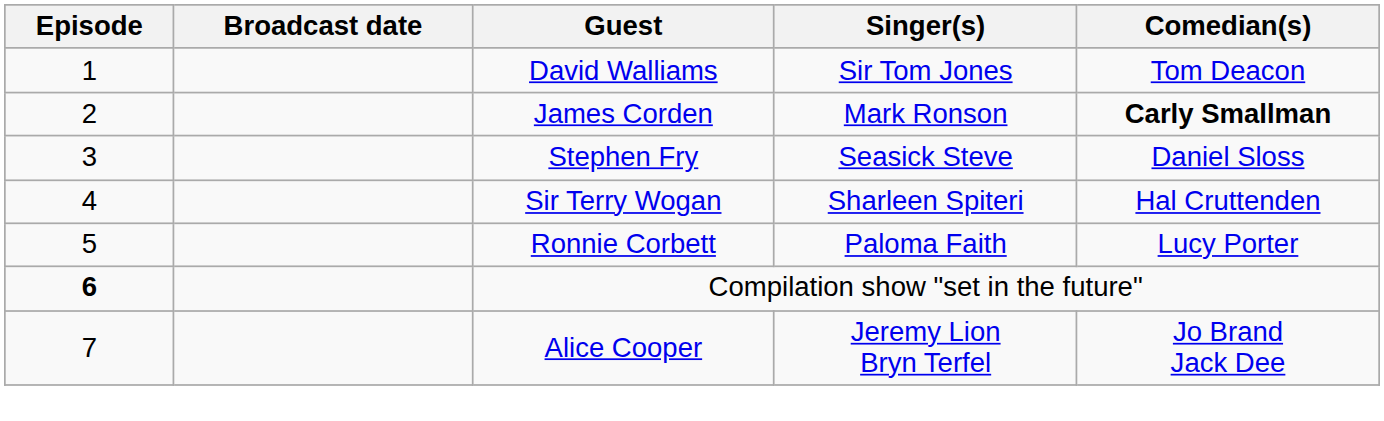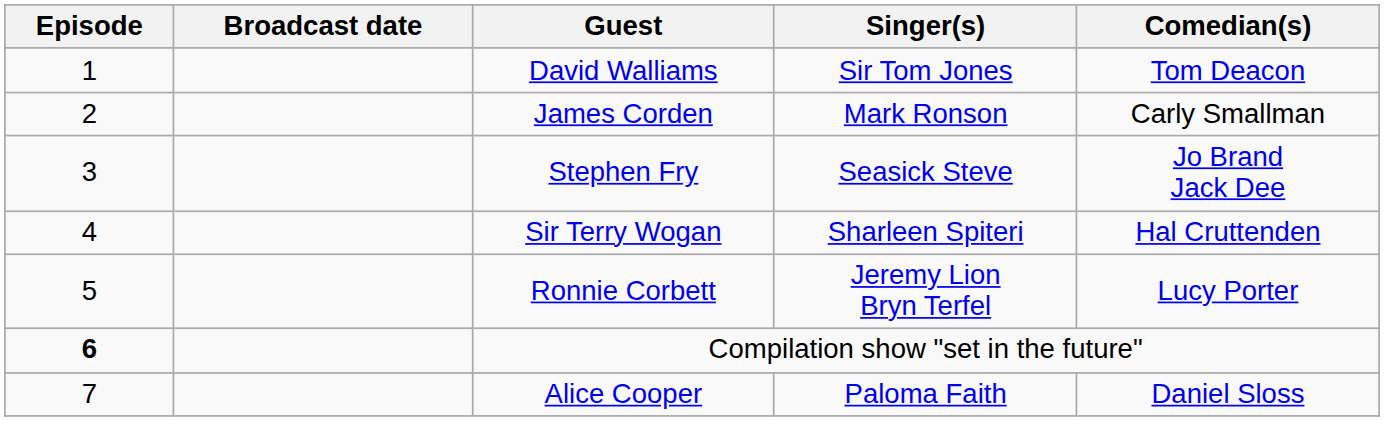(1228, 113) bold -> (1228, 113) normal
(1228, 157) Daniel Sloss -> (1228, 172) Jo Brand Jack Dee
(926, 244) Paloma Faith -> (926, 290) Jeremy Lion Bryn Terfel
(926, 347) Jeremy Lion Bryn Terfel -> (926, 393) Paloma Faith
(1228, 347) Jo Brand Jack Dee -> (1228, 393) Daniel Sloss
